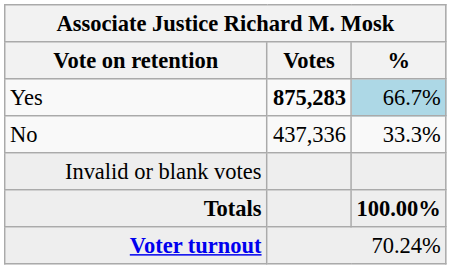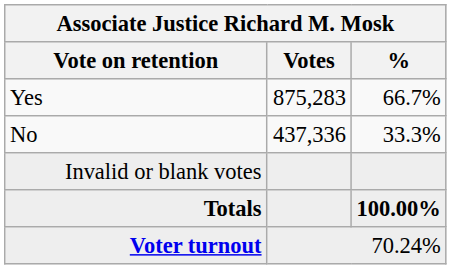(309, 97) bold -> (309, 97) normal
(412, 97) lightblue background -> (412, 97) no background
